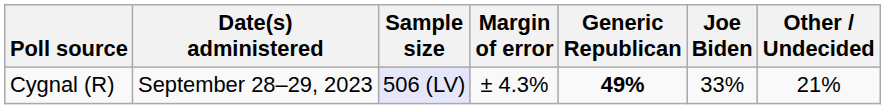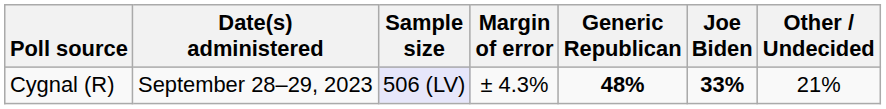(623, 84) 49% -> (623, 84) 48%
(722, 84) normal -> (722, 84) bold
